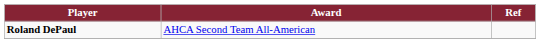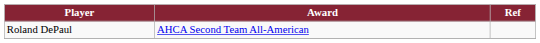(42, 30) bold -> (39, 30) normal
